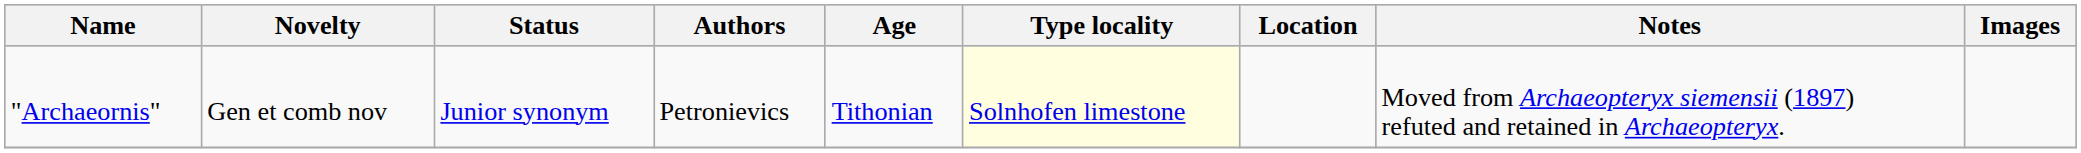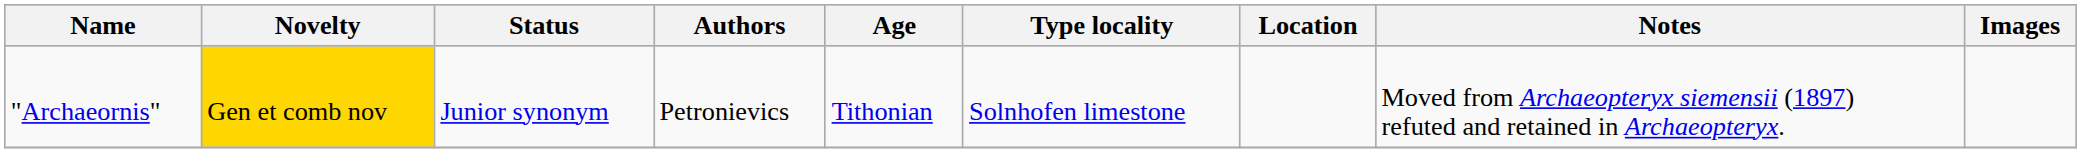(297, 111) no background -> (297, 111) gold background
(1077, 111) lightyellow background -> (1077, 111) no background
